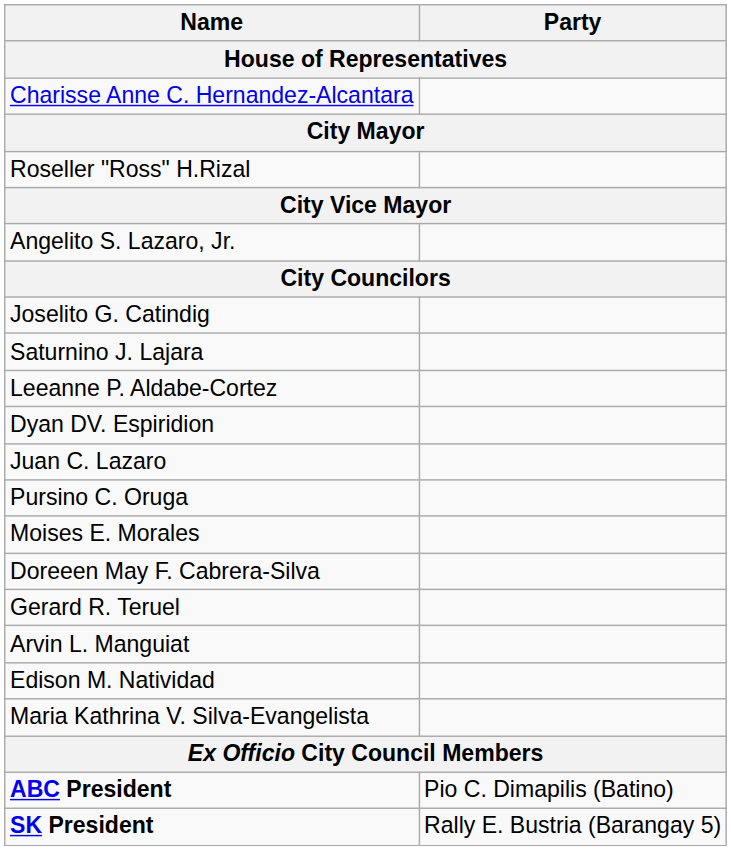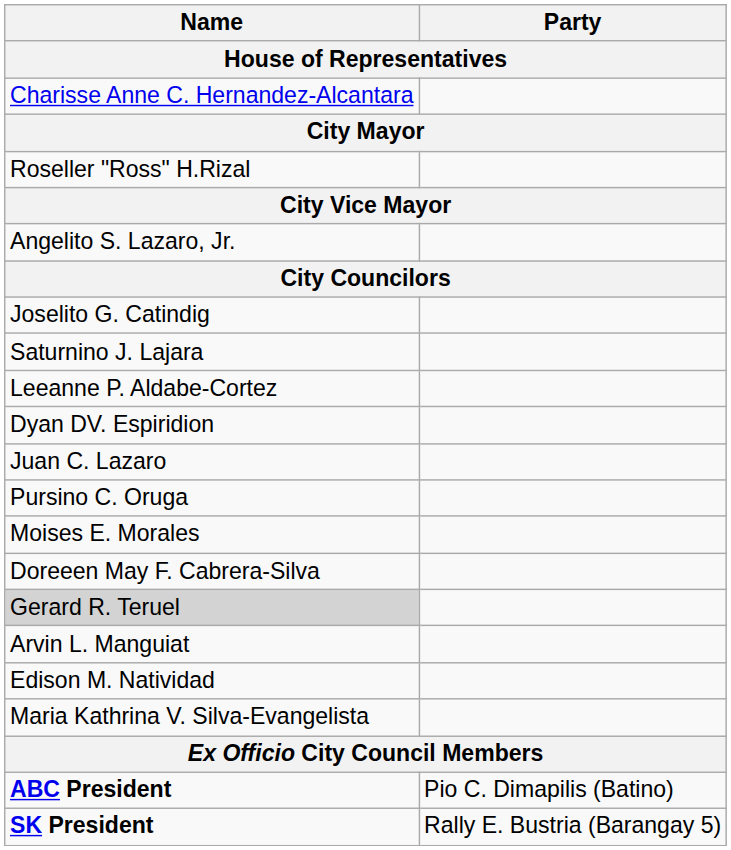(95, 607) no background -> (95, 607) lightgrey background
